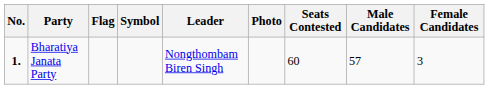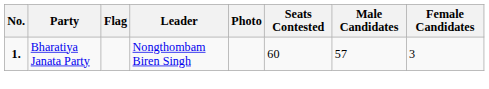- column: (140, 20)
